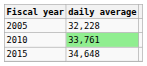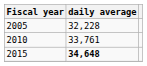(84, 40) lightgreen background -> (84, 40) no background
(84, 54) normal -> (84, 54) bold
